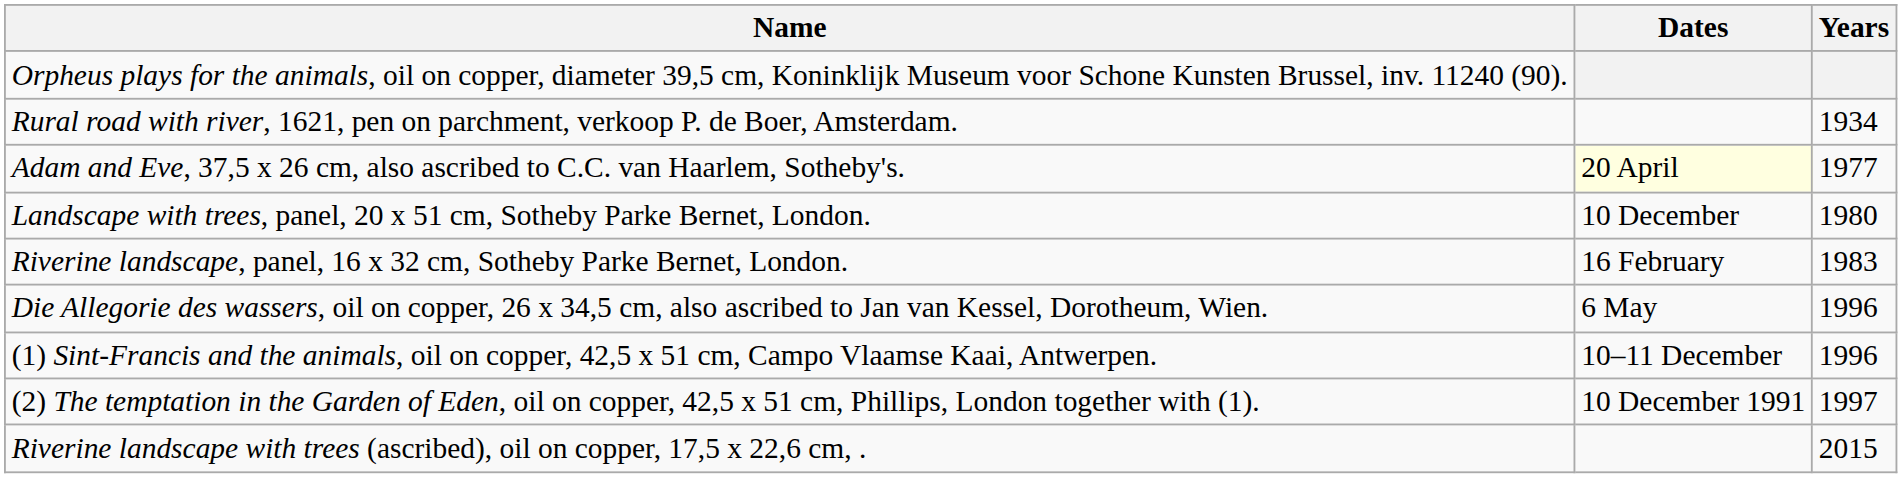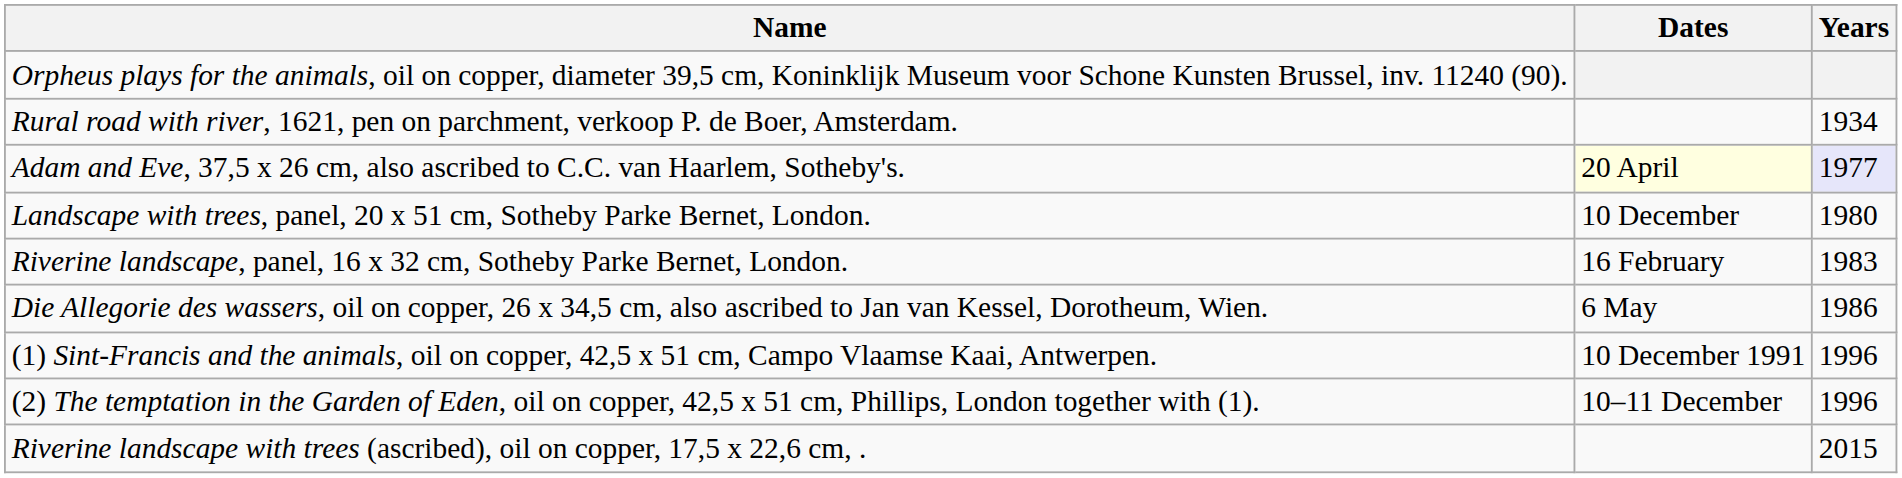(1848, 167) no background -> (1848, 167) lavender background
(1848, 307) 1996 -> (1848, 307) 1986
(1682, 354) 10–11 December -> (1693, 354) 10 December 1991
(1693, 401) 10 December 1991 -> (1682, 401) 10–11 December
(1848, 401) 1997 -> (1848, 401) 1996
